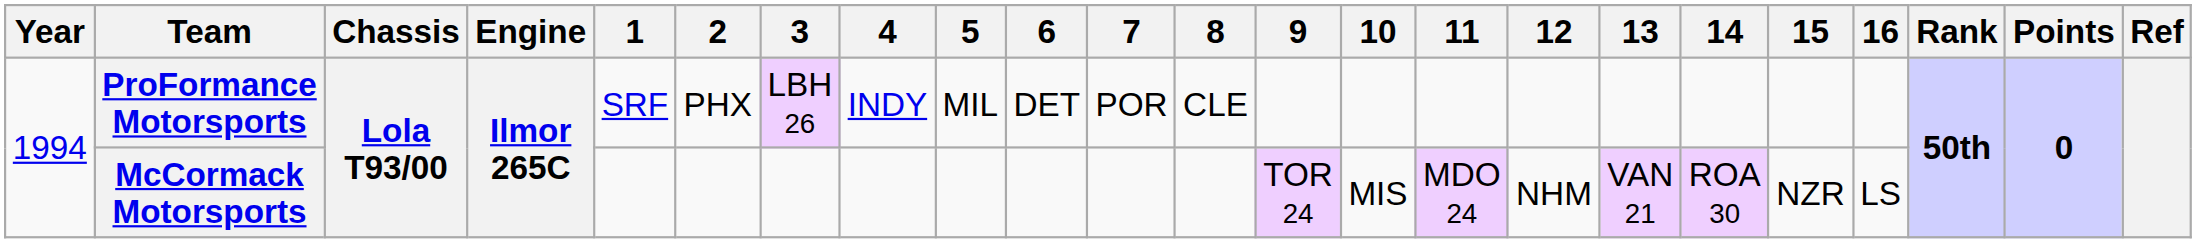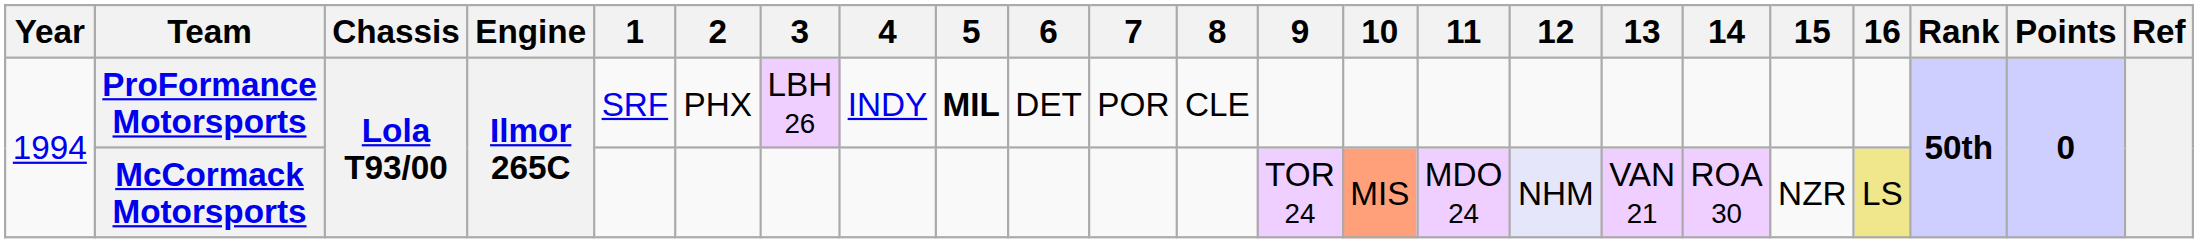(970, 103) normal -> (971, 103) bold
(1378, 193) no background -> (1380, 193) lightsalmon background
(1554, 193) no background -> (1556, 193) lavender background
(1880, 193) no background -> (1882, 193) khaki background
